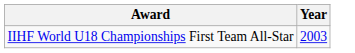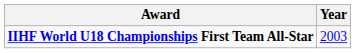(151, 36) normal -> (161, 36) bold
